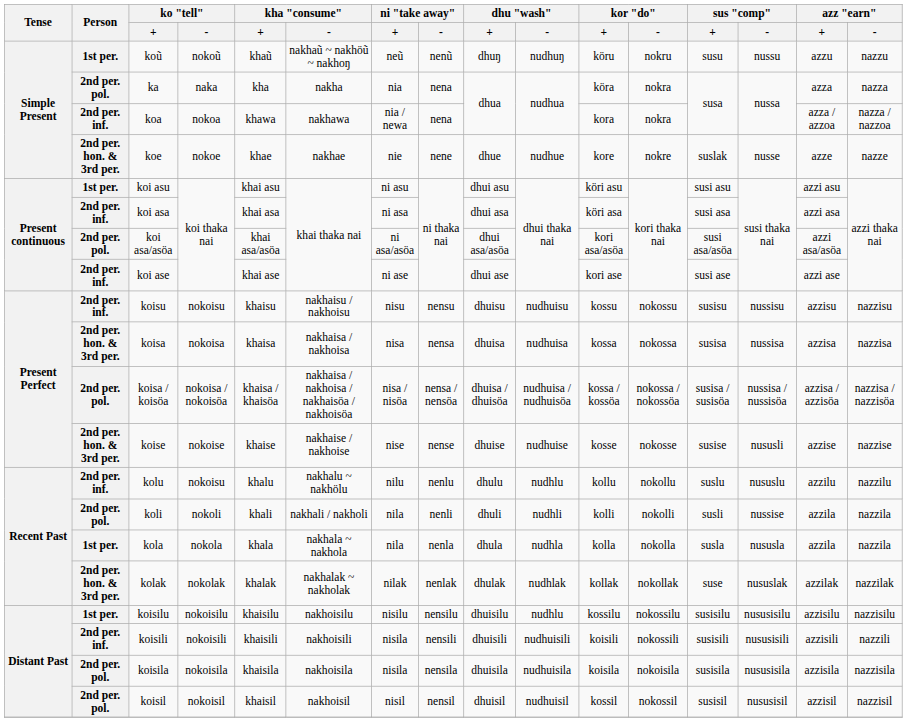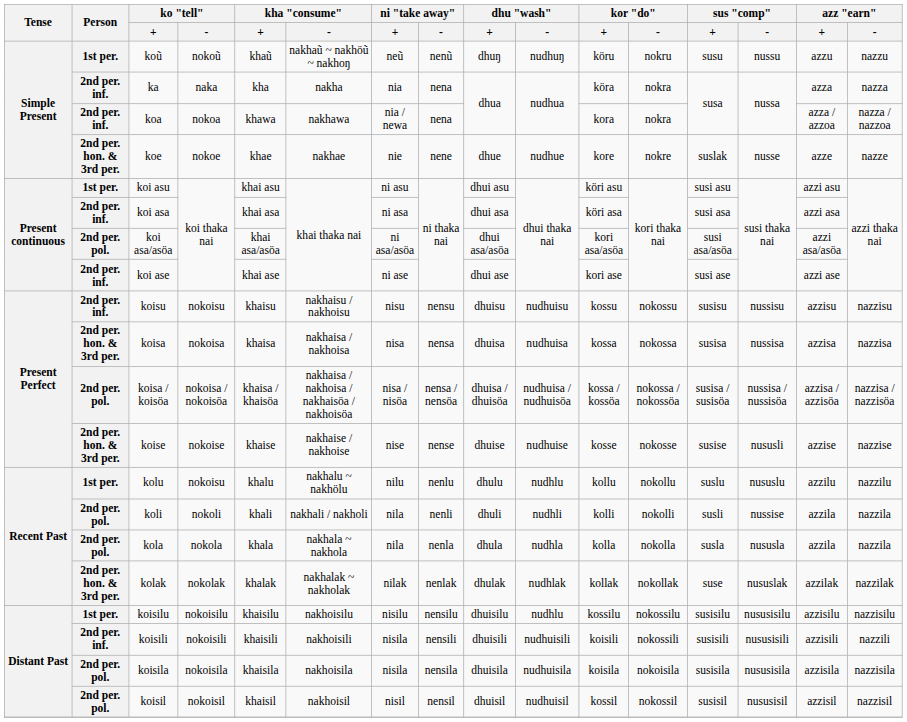(100, 87) 2nd per. pol. -> (100, 87) 2nd per. inf.
(100, 483) 2nd per. inf. -> (100, 483) 1st per.
(100, 545) 1st per. -> (100, 545) 2nd per. pol.
